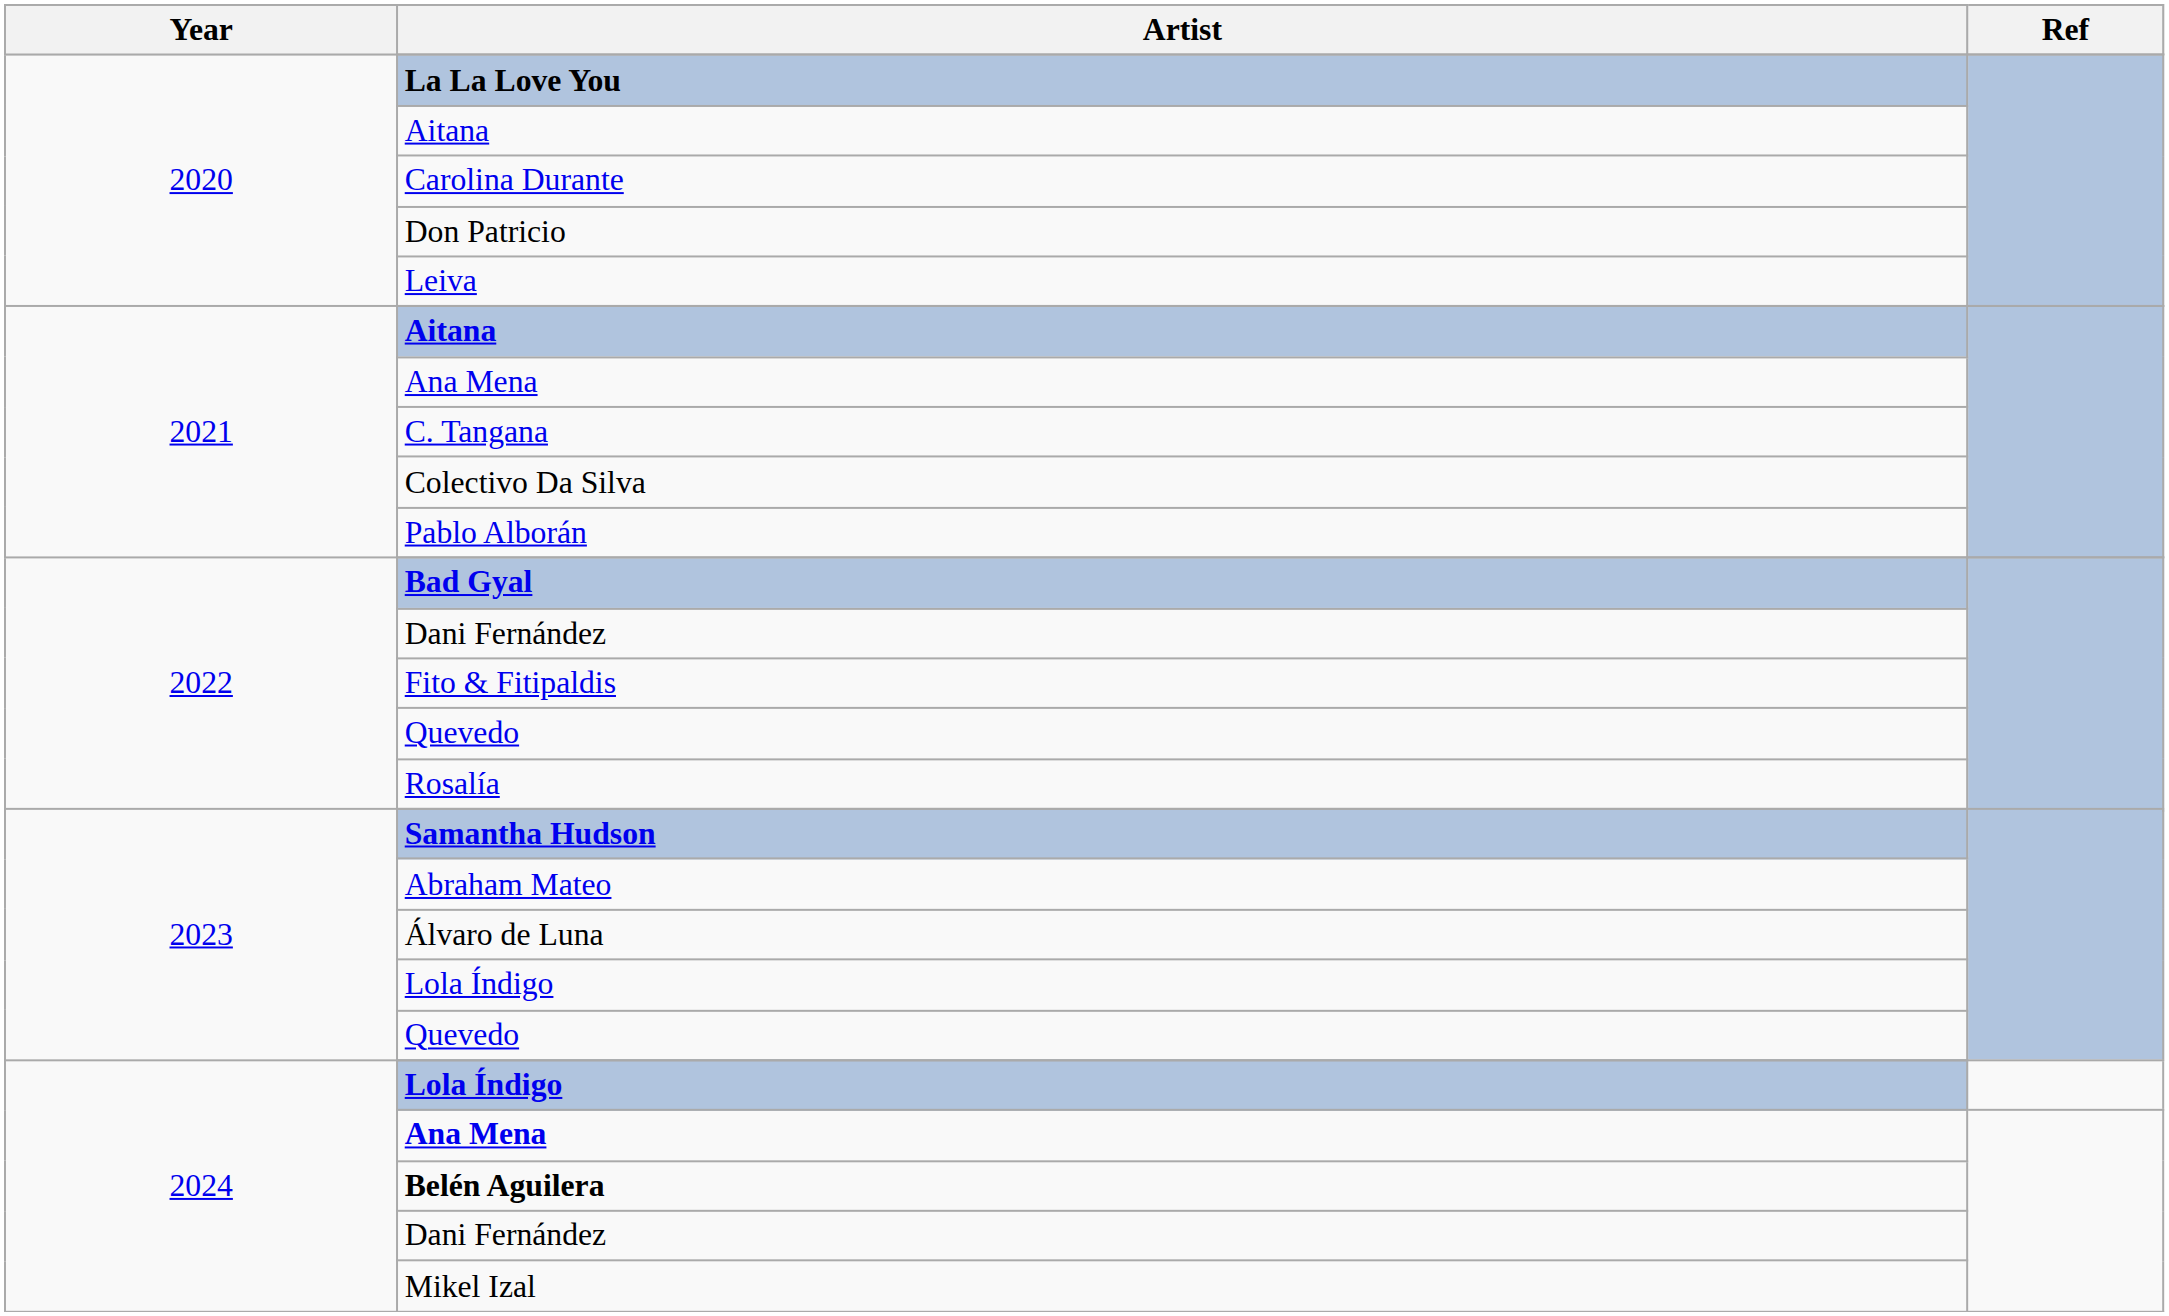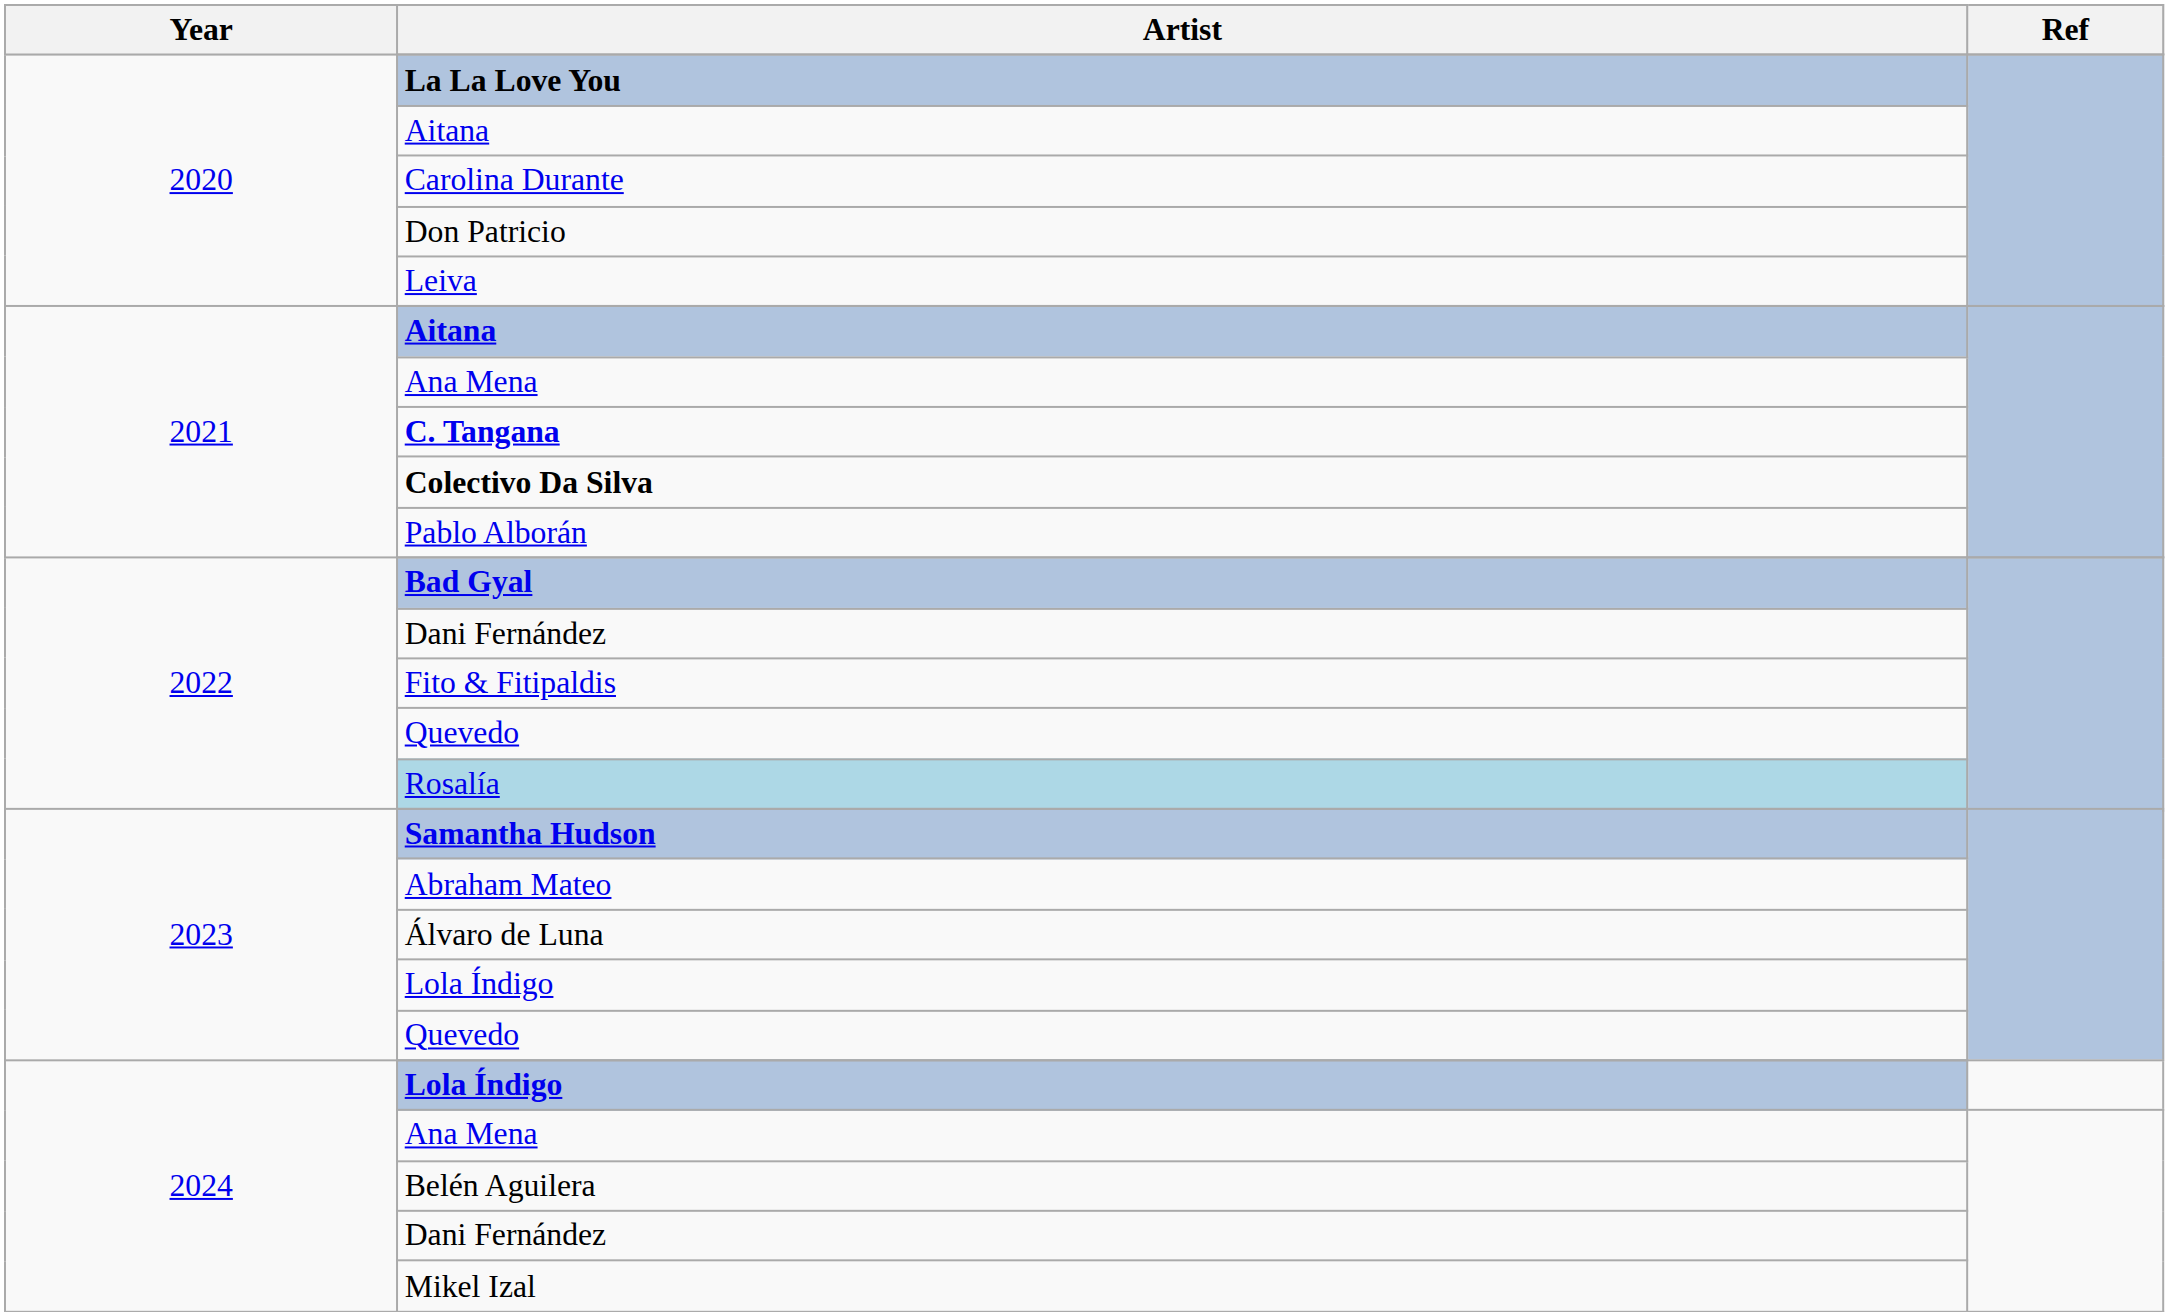(476, 431) normal -> (482, 431) bold
(525, 481) normal -> (529, 481) bold
(452, 783) no background -> (452, 783) lightblue background
(476, 1134) bold -> (471, 1134) normal
(505, 1185) bold -> (500, 1185) normal
